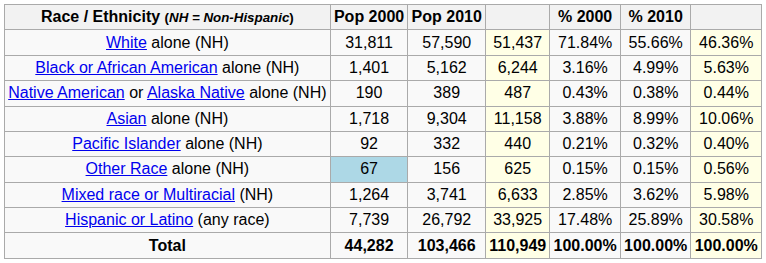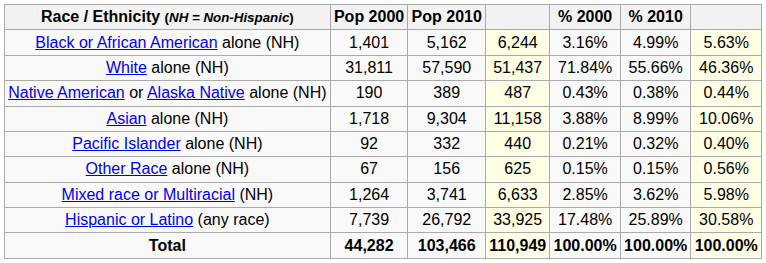rows swapped: (167, 42) <-> (167, 67)
(369, 169) lightblue background -> (369, 169) no background
